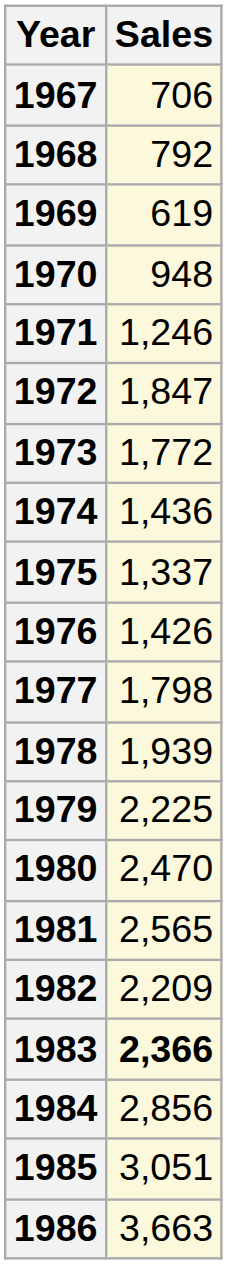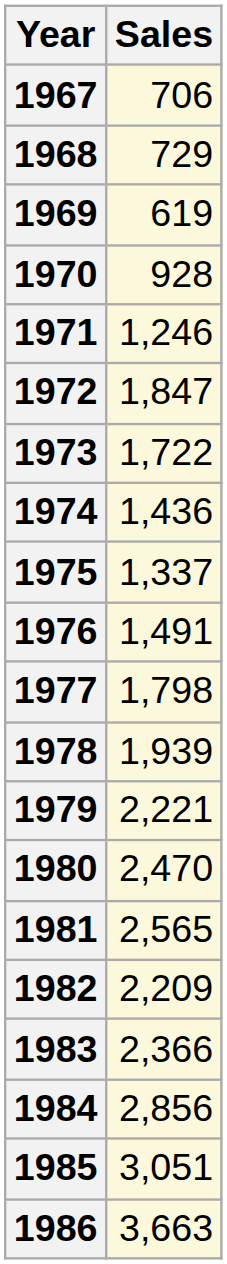(182, 154) 792 -> (182, 154) 729
(182, 273) 948 -> (182, 273) 928
(166, 452) 1,772 -> (166, 452) 1,722
(166, 631) 1,426 -> (166, 631) 1,491
(166, 810) 2,225 -> (166, 810) 2,221
(166, 1048) bold -> (166, 1048) normal
